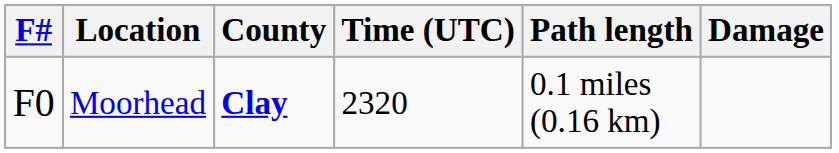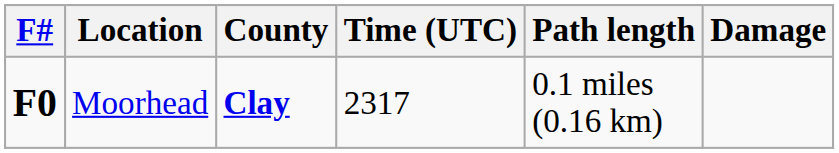(34, 101) normal -> (35, 101) bold
(375, 101) 2320 -> (377, 101) 2317
